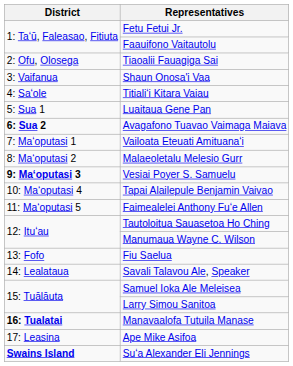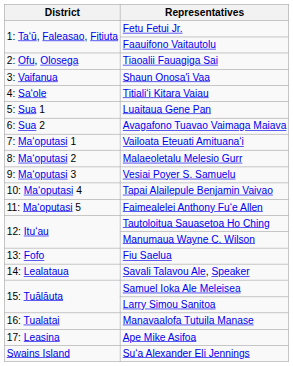(26, 126) bold -> (26, 126) normal
(44, 175) bold -> (41, 175) normal
(34, 321) bold -> (33, 321) normal
(41, 353) bold -> (38, 353) normal
